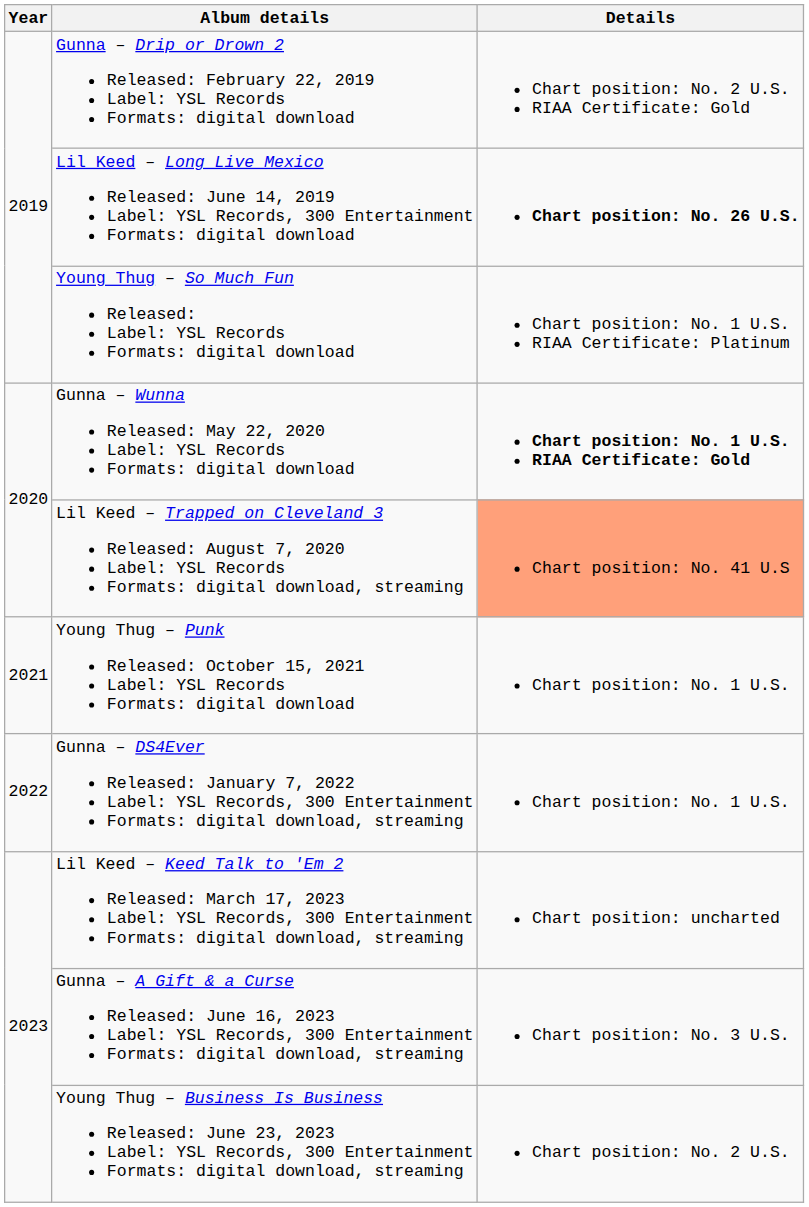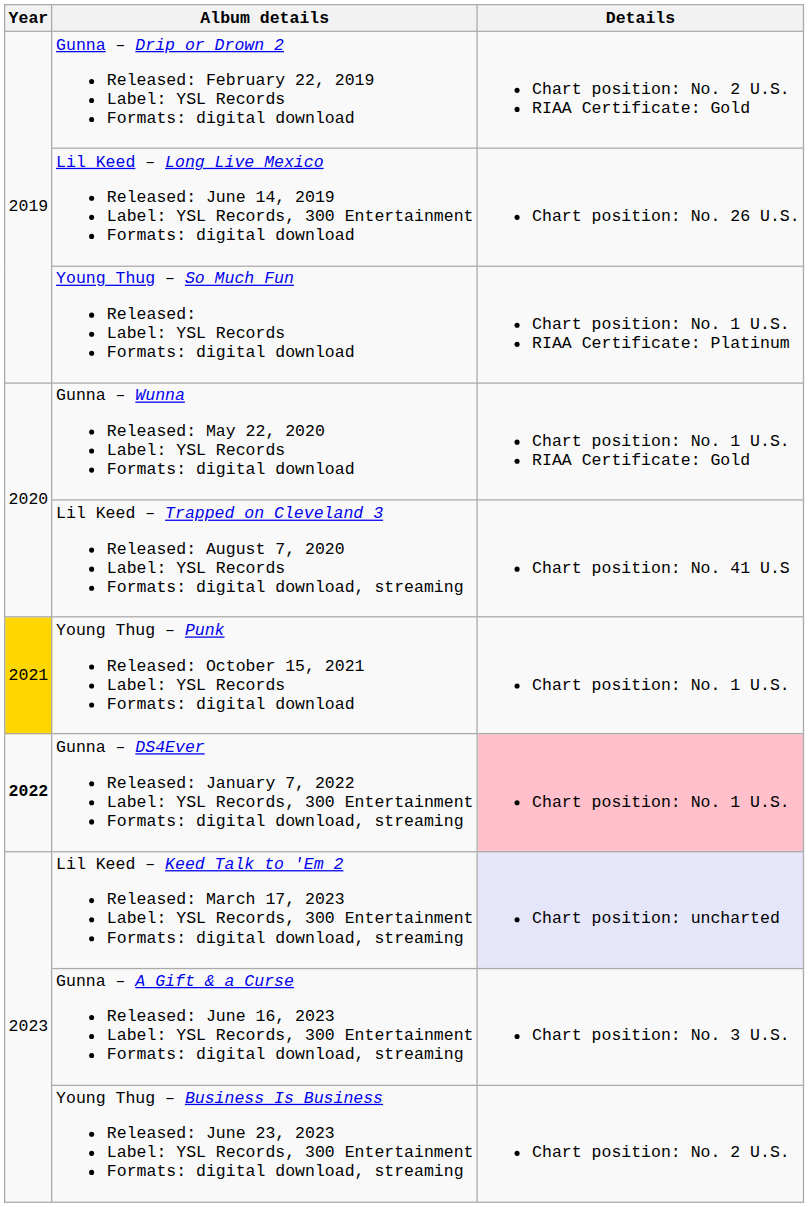(640, 217) bold -> (640, 217) normal
(640, 451) bold -> (640, 451) normal
(640, 568) lightsalmon background -> (640, 568) no background
(28, 675) no background -> (28, 675) gold background
(28, 793) normal -> (28, 793) bold
(640, 802) no background -> (640, 802) pink background
(640, 919) no background -> (640, 919) lavender background
